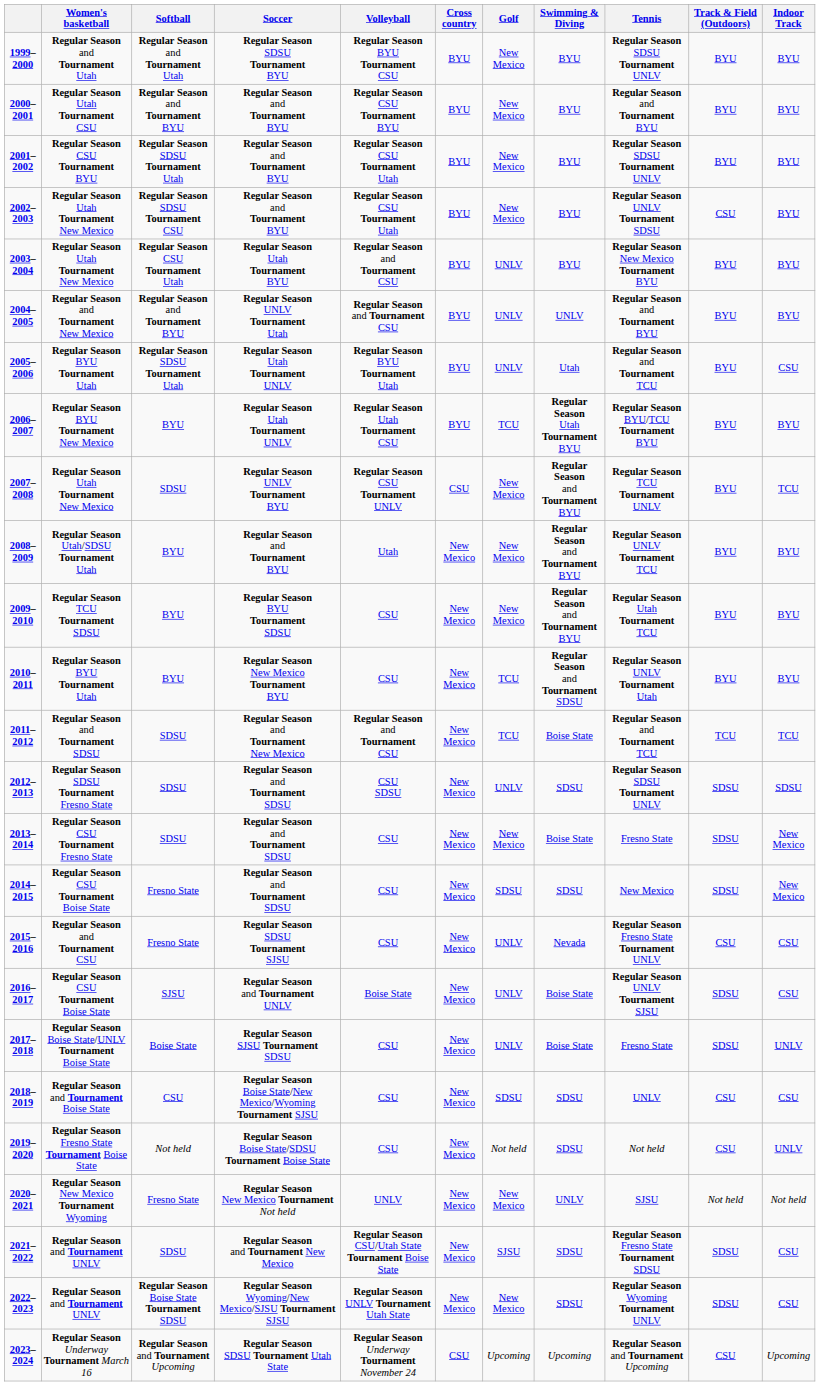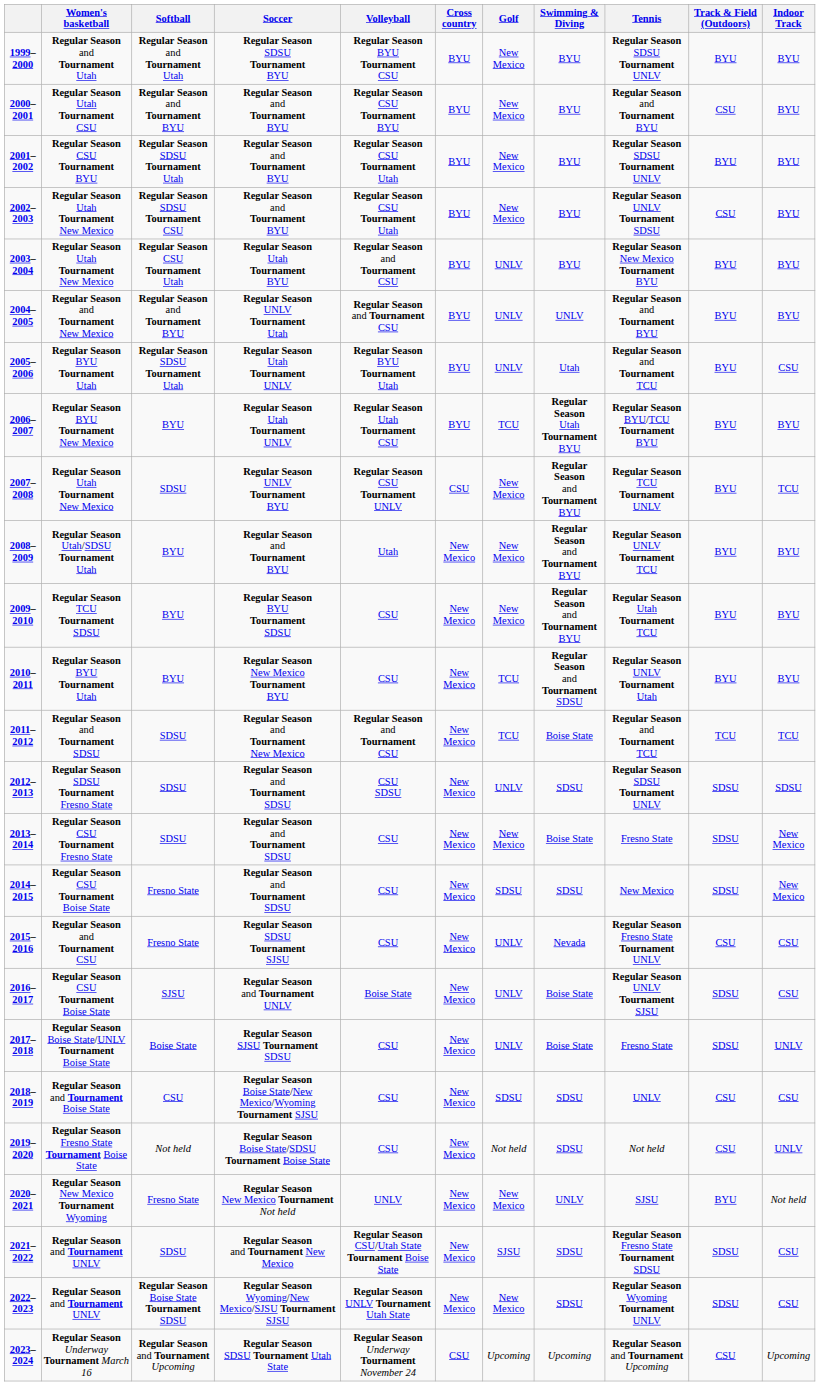(725, 110) BYU -> (725, 110) CSU
(725, 1200) Not held -> (725, 1200) BYU
